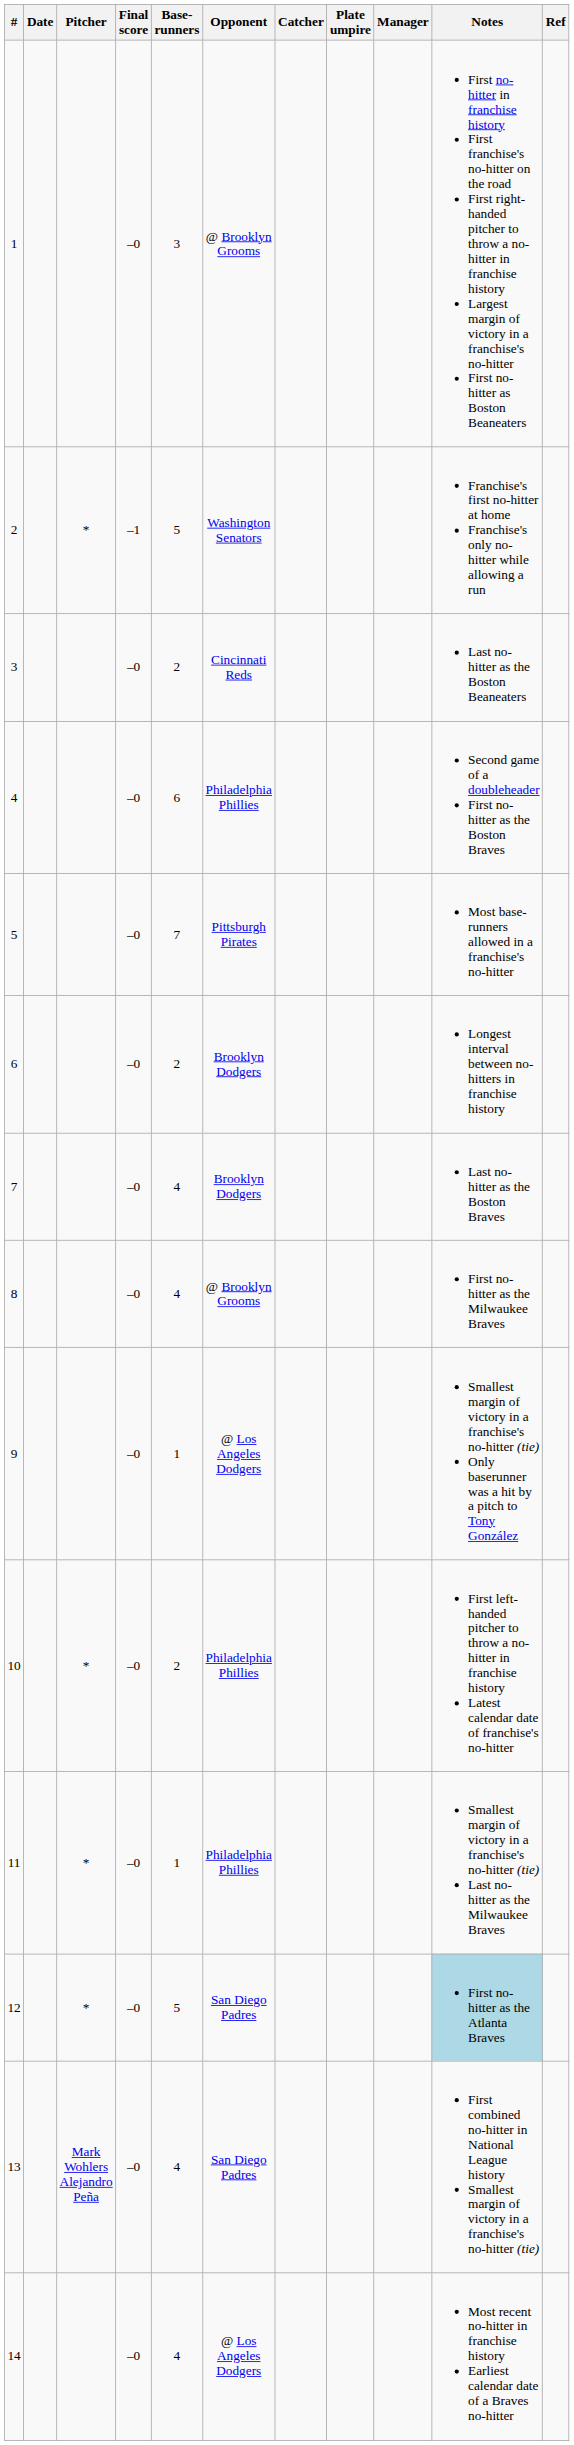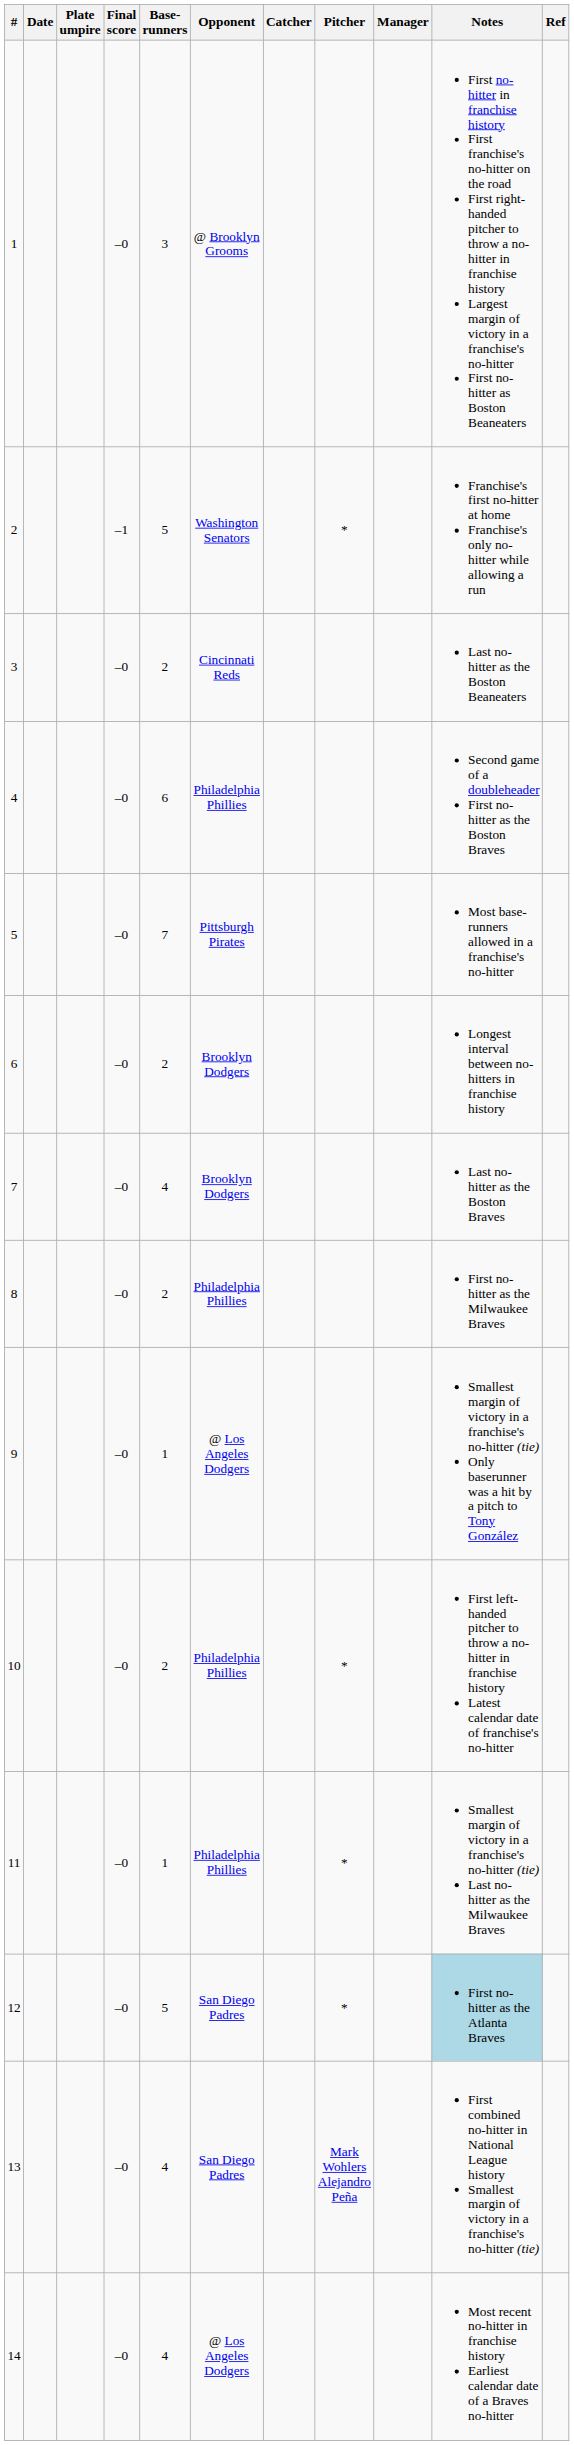columns swapped: (86, 22) <-> (350, 22)
(177, 1294) 4 -> (165, 1294) 2
(239, 1294) @ Brooklyn Grooms -> (227, 1294) Philadelphia Phillies
